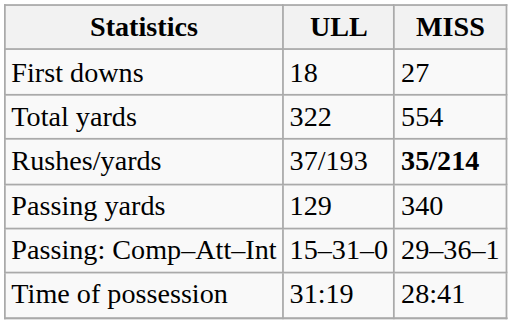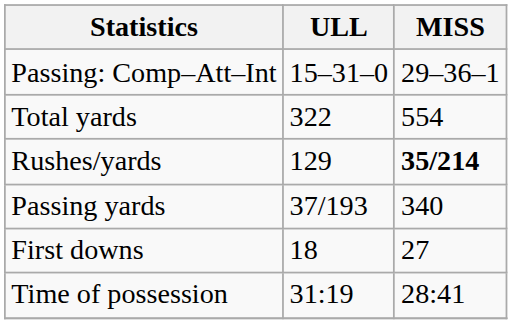rows swapped: (77, 71) <-> (144, 250)
(329, 160) 37/193 -> (311, 160) 129
(311, 205) 129 -> (329, 205) 37/193
